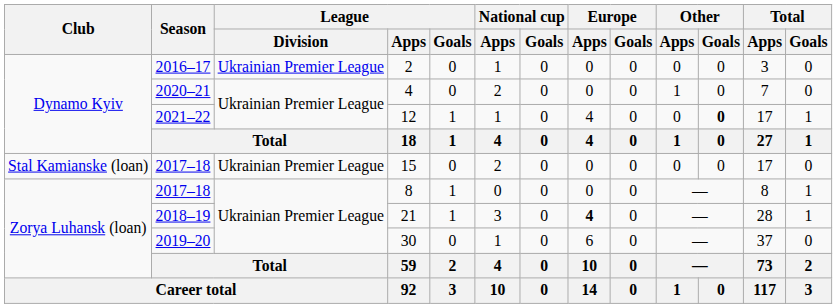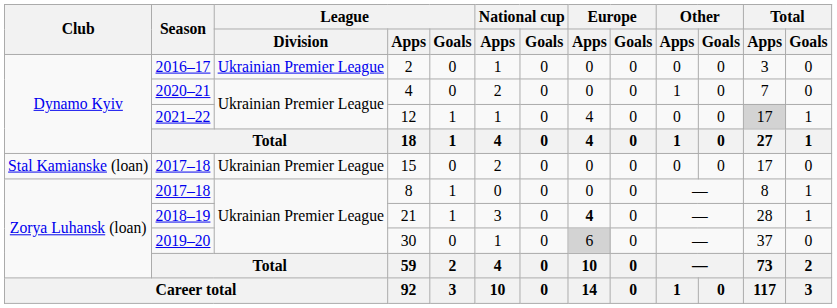(721, 116) bold -> (721, 116) normal
(765, 116) no background -> (765, 116) lightgrey background
(589, 240) no background -> (589, 240) lightgrey background
